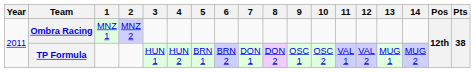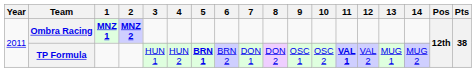(107, 30) normal -> (107, 30) bold
(131, 30) normal -> (131, 30) bold
(203, 55) normal -> (203, 55) bold
(346, 55) normal -> (347, 55) bold
